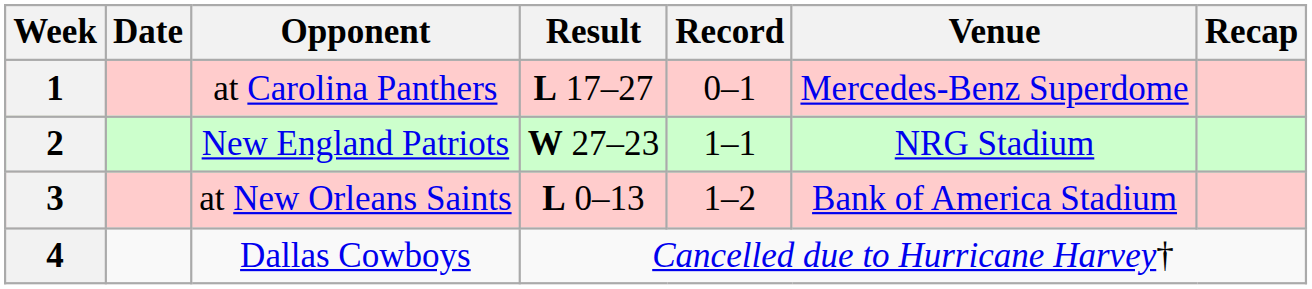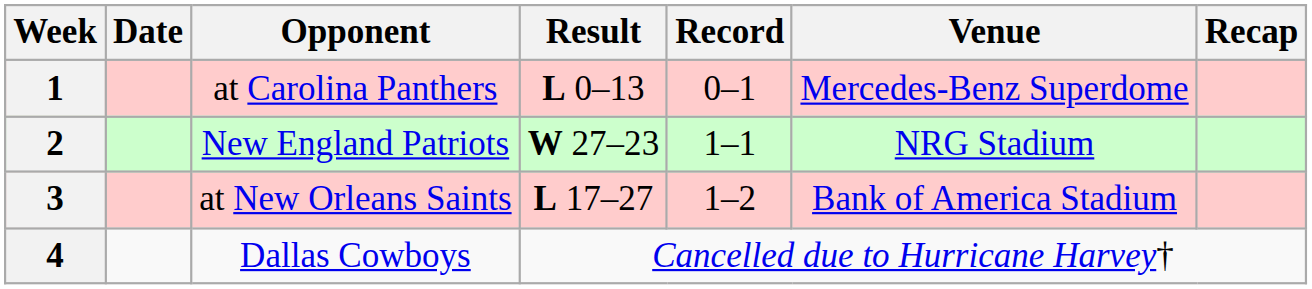(593, 87) L 17–27 -> (593, 87) L 0–13
(593, 198) L 0–13 -> (593, 198) L 17–27
